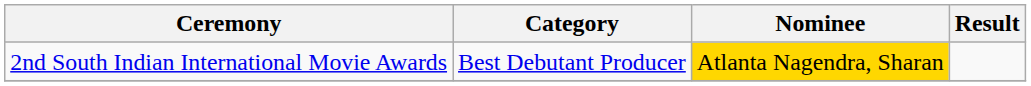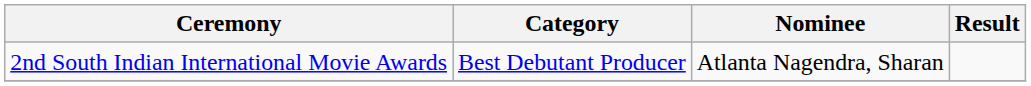(820, 61) gold background -> (820, 61) no background
